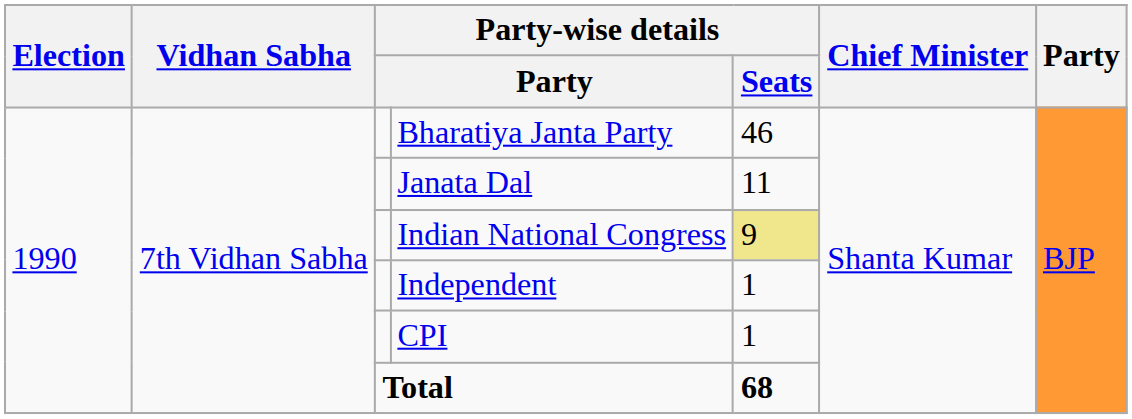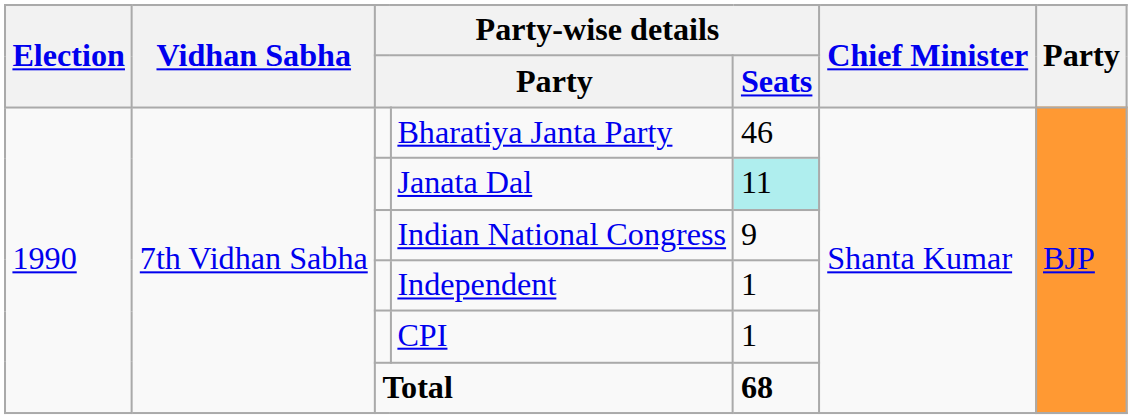(756, 183) no background -> (756, 183) paleturquoise background
(749, 234) khaki background -> (749, 234) no background
